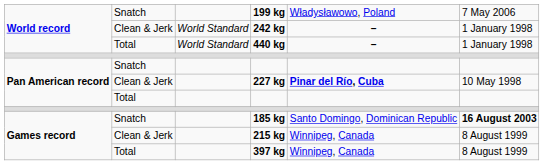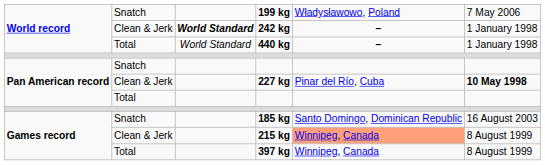(213, 28) normal -> (215, 28) bold
(337, 82) bold -> (339, 82) normal
(492, 82) normal -> (497, 82) bold
(499, 119) bold -> (502, 119) normal
(332, 135) no background -> (337, 135) lightsalmon background
